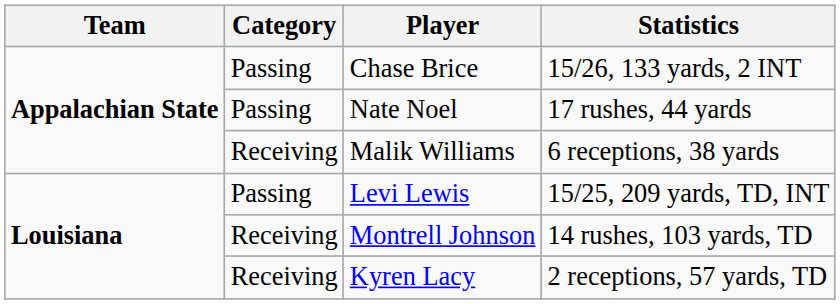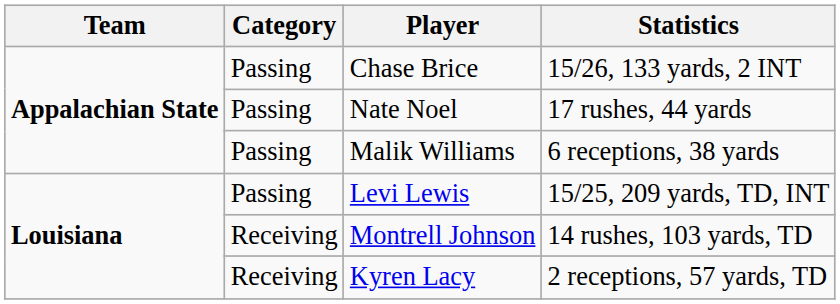(284, 151) Receiving -> (271, 151) Passing
